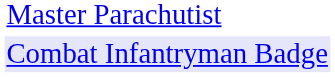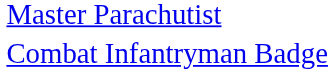(167, 53) lavender background -> (167, 53) no background
